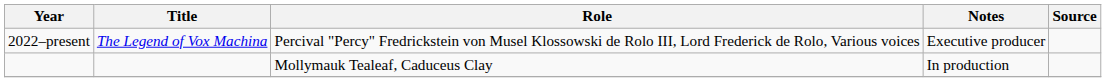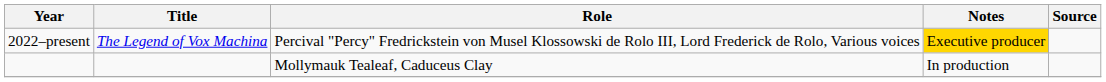(986, 40) no background -> (986, 40) gold background
